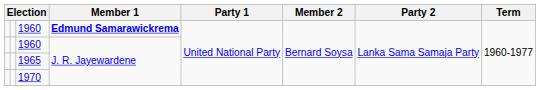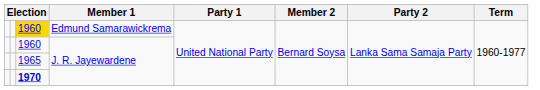(29, 28) no background -> (29, 28) gold background
(115, 28) bold -> (111, 28) normal
(29, 77) normal -> (29, 77) bold
